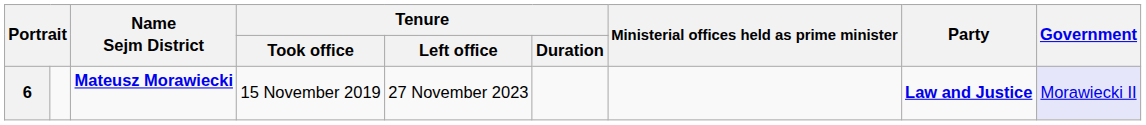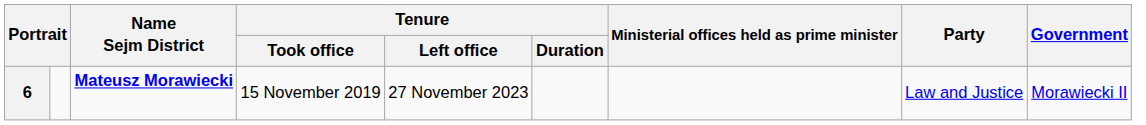(969, 92) bold -> (964, 92) normal
(1089, 92) lavender background -> (1079, 92) no background
